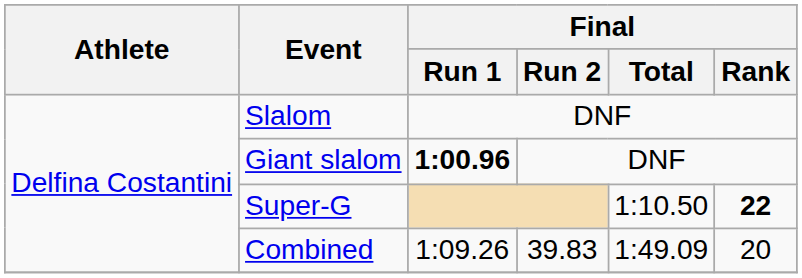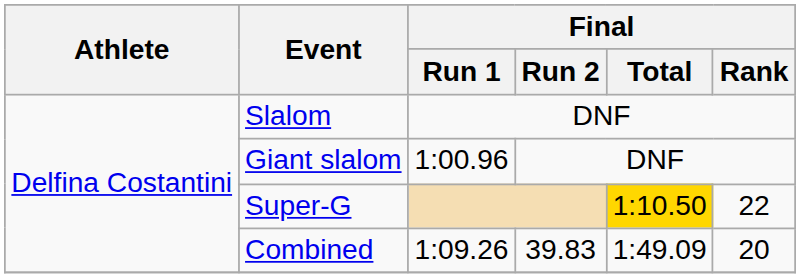(462, 160) bold -> (462, 160) normal
(661, 205) no background -> (660, 205) gold background
(756, 205) bold -> (754, 205) normal
